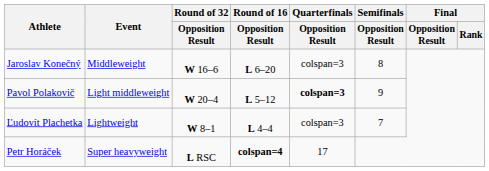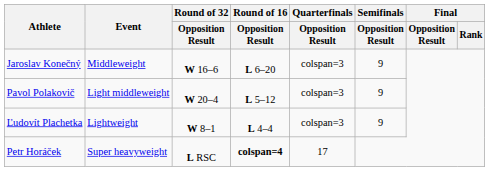(381, 64) 8 -> (381, 64) 9
(322, 93) bold -> (322, 93) normal
(381, 123) 7 -> (381, 123) 9
